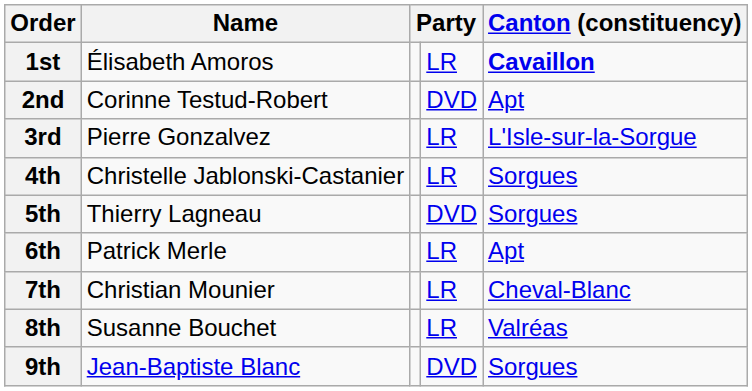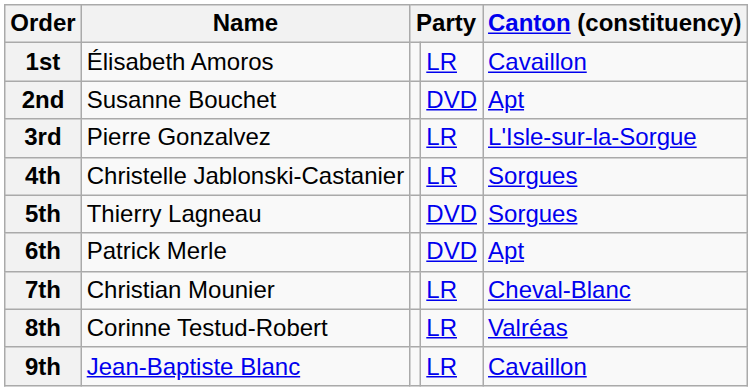(541, 61) bold -> (537, 61) normal
(207, 99) Corinne Testud-Robert -> (181, 99) Susanne Bouchet
(442, 251) LR -> (452, 251) DVD
(181, 328) Susanne Bouchet -> (207, 328) Corinne Testud-Robert
(452, 366) DVD -> (442, 366) LR
(533, 366) Sorgues -> (537, 366) Cavaillon
